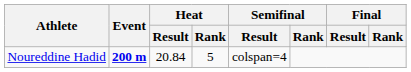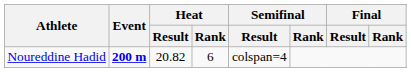(171, 57) 20.84 -> (171, 57) 20.82
(210, 57) 5 -> (210, 57) 6
